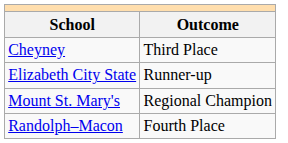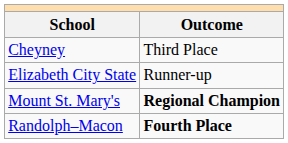(208, 100) normal -> (212, 100) bold
(184, 126) normal -> (188, 126) bold
